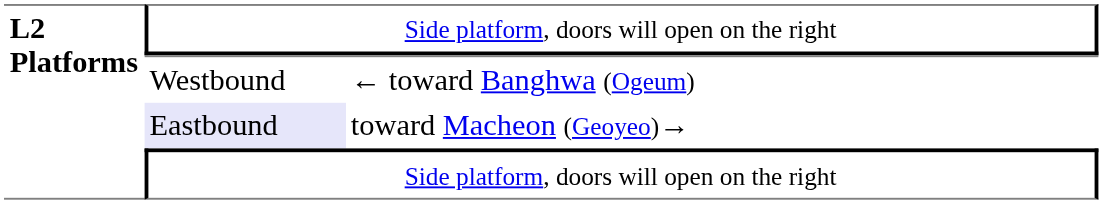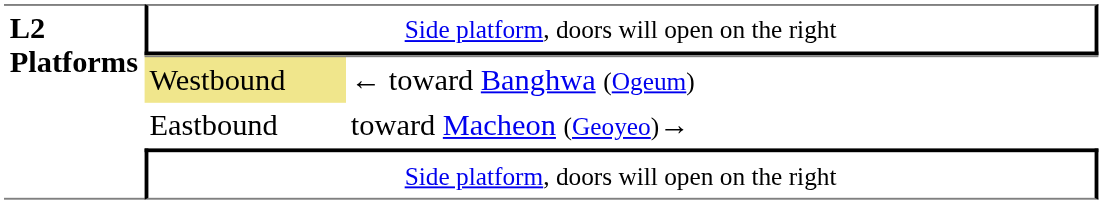(217, 79) no background -> (217, 79) khaki background
(214, 125) lavender background -> (214, 125) no background
